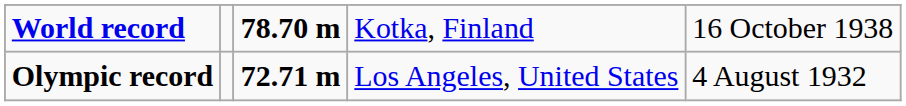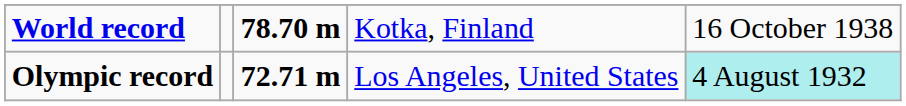(779, 75) no background -> (779, 75) paleturquoise background
